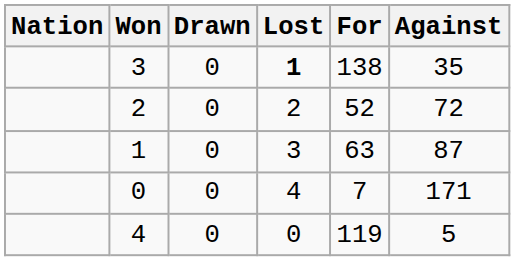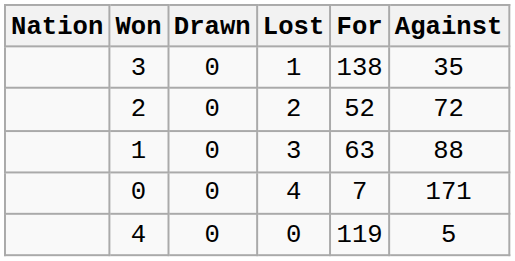(294, 68) bold -> (294, 68) normal
(449, 151) 87 -> (449, 151) 88
